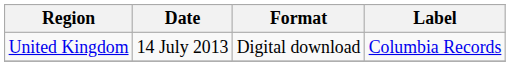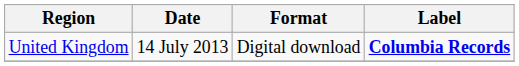(435, 46) normal -> (439, 46) bold
